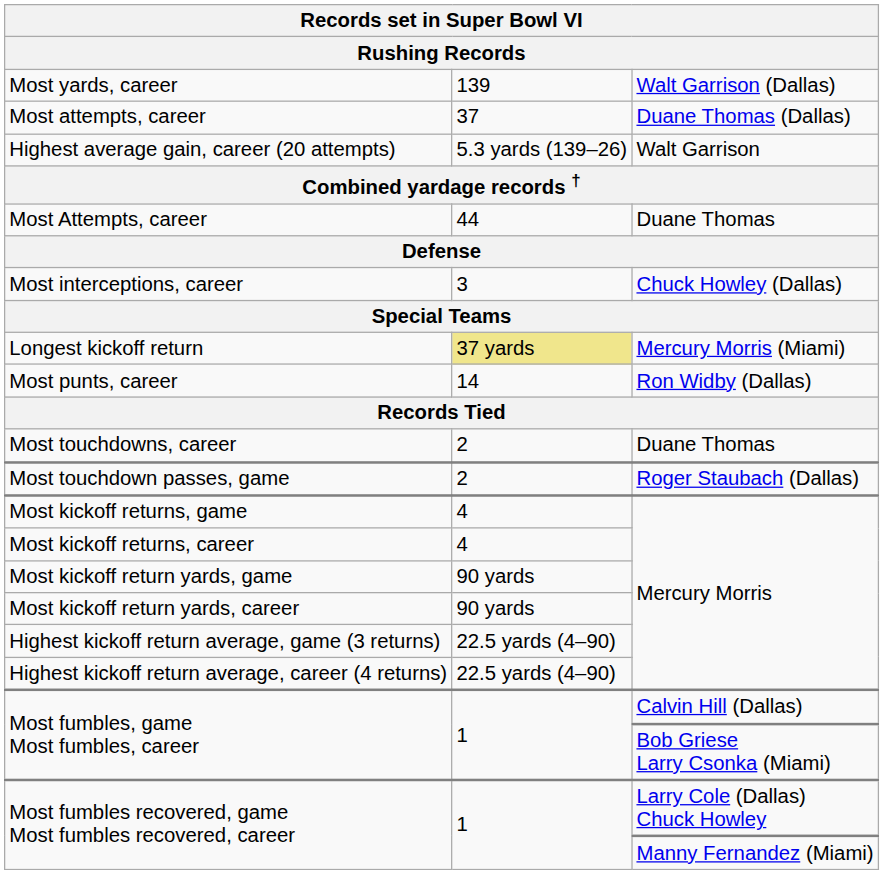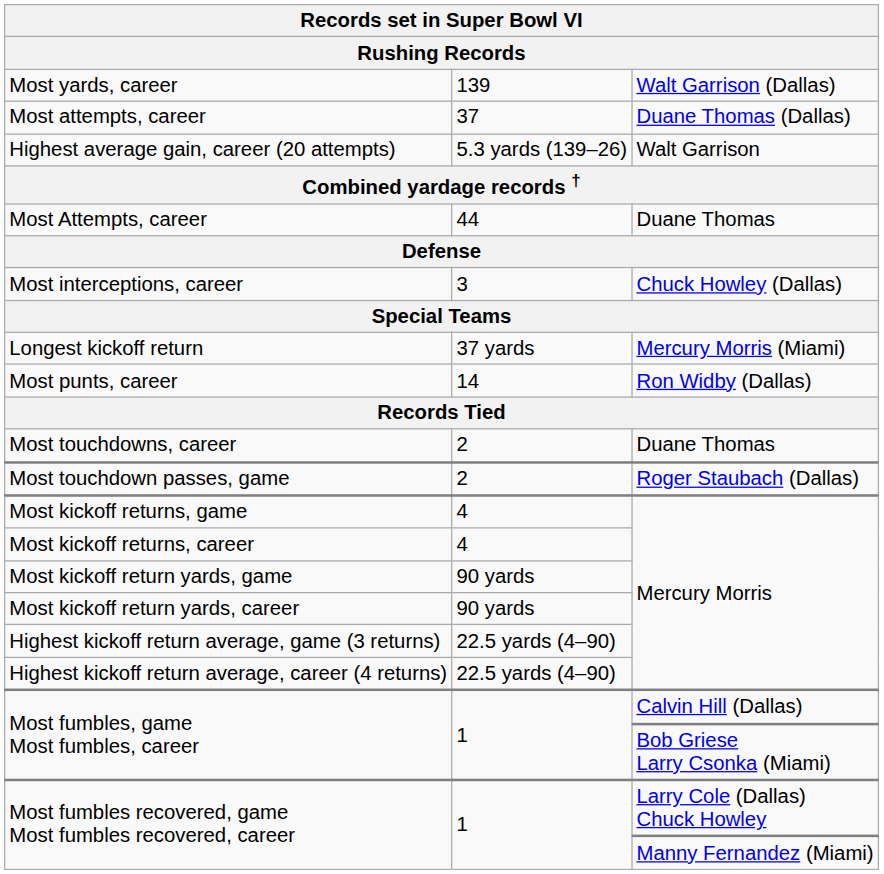(495, 348) khaki background -> (495, 348) no background
